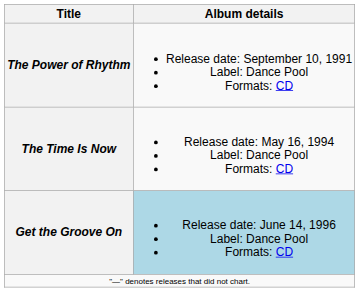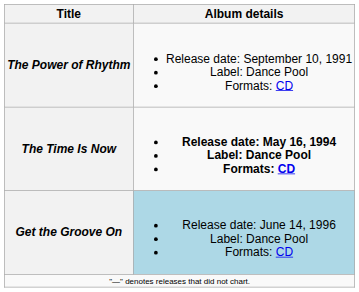(244, 155) normal -> (244, 155) bold
